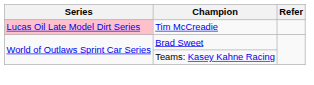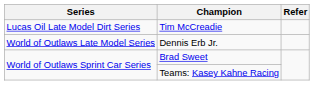(73, 27) pink background -> (73, 27) no background
+ row: (189, 42)
